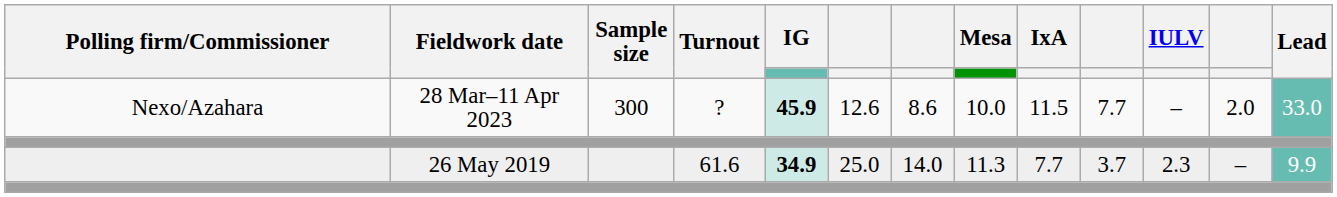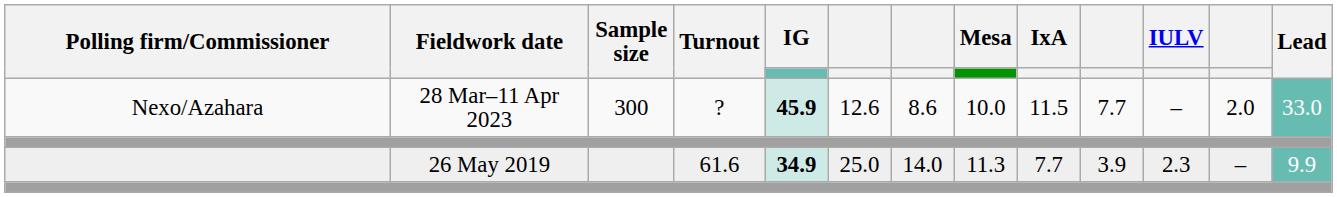(1112, 164) 3.7 -> (1112, 164) 3.9
